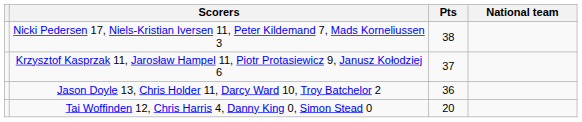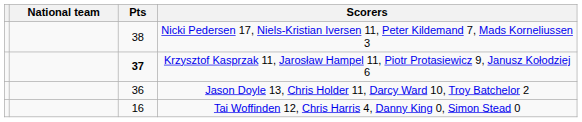columns swapped: (522, 13) <-> (219, 13)
(448, 66) normal -> (138, 66) bold
(448, 108) 20 -> (138, 108) 16
